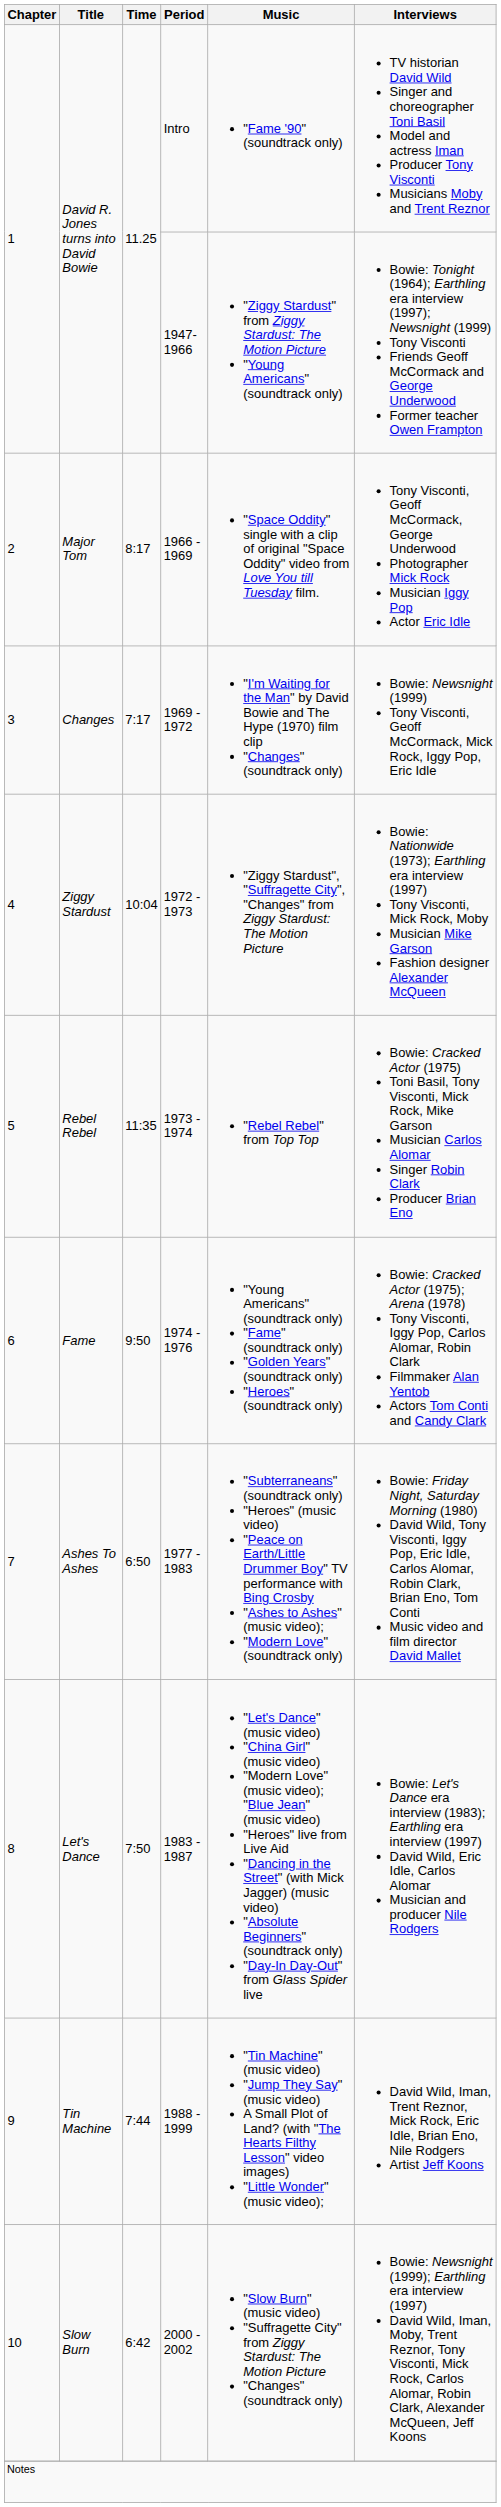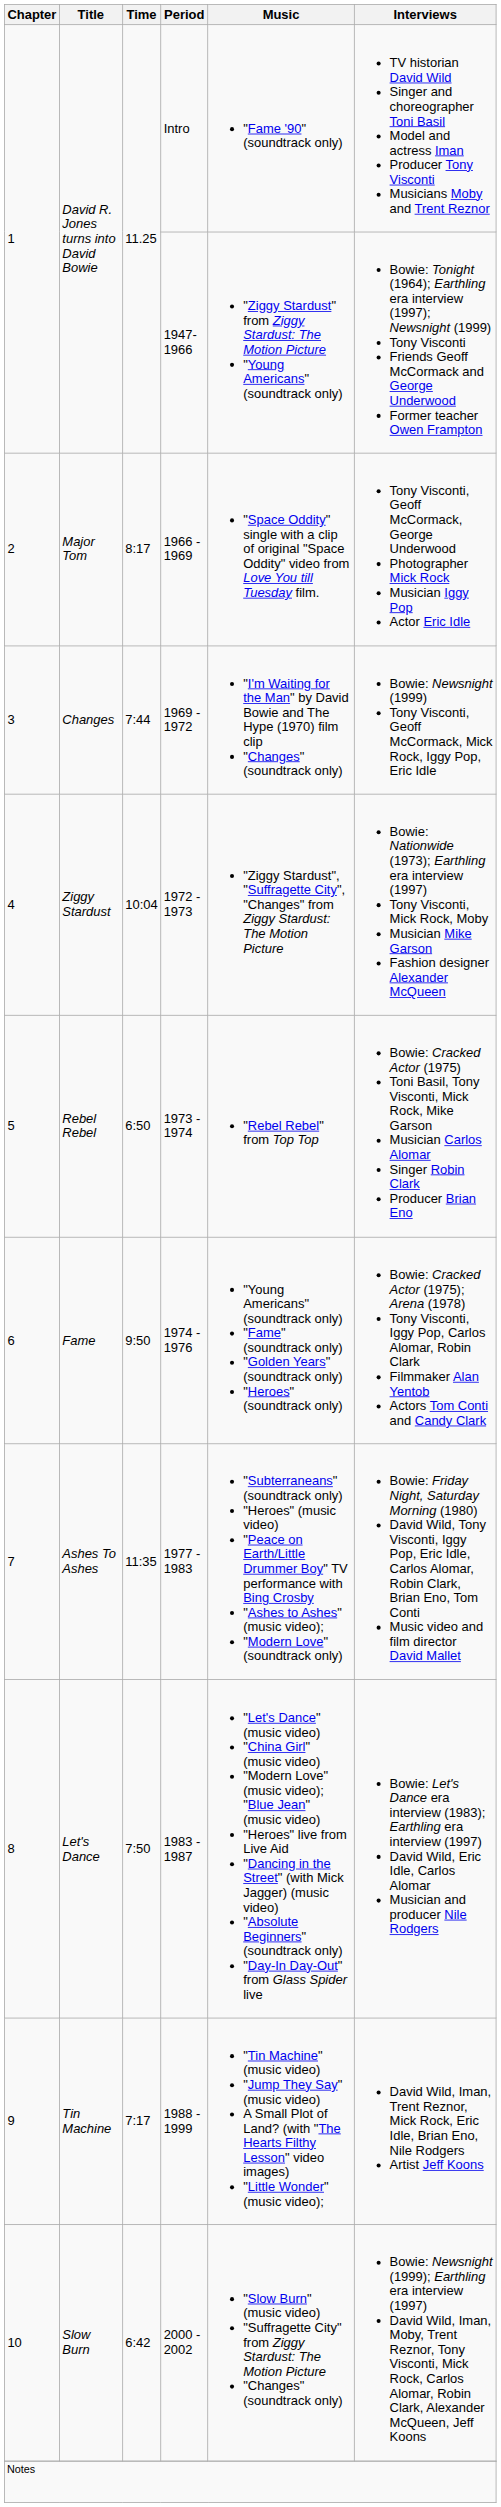(138, 719) 7:17 -> (138, 719) 7:44
(141, 1126) 11:35 -> (138, 1126) 6:50
(138, 1561) 6:50 -> (141, 1561) 11:35
(138, 2121) 7:44 -> (138, 2121) 7:17
